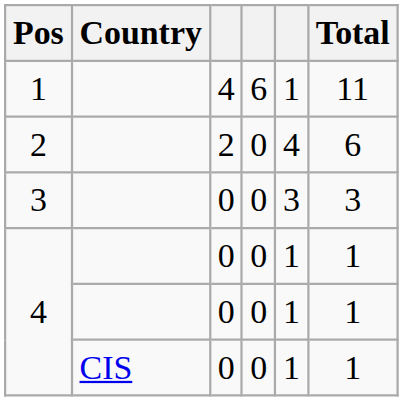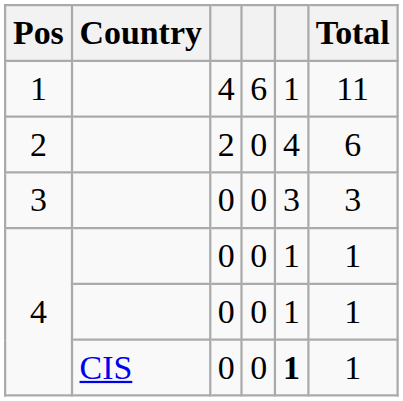(291, 367) normal -> (291, 367) bold
